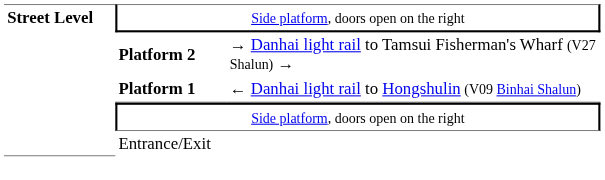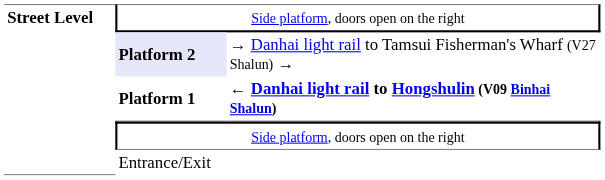(157, 54) no background -> (157, 54) lavender background
(405, 89) normal -> (390, 98) bold
